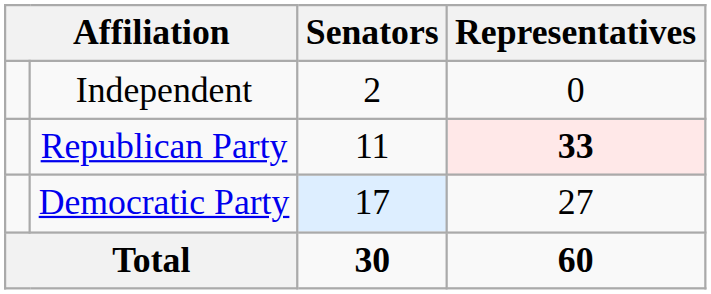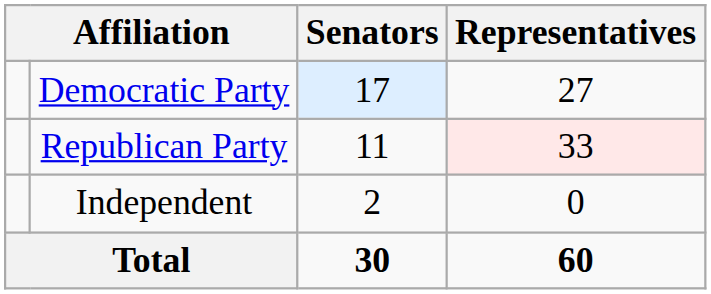rows swapped: (164, 202) <-> (164, 89)
(576, 145) bold -> (576, 145) normal
